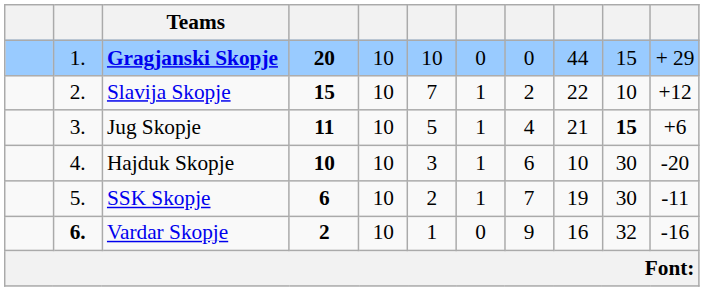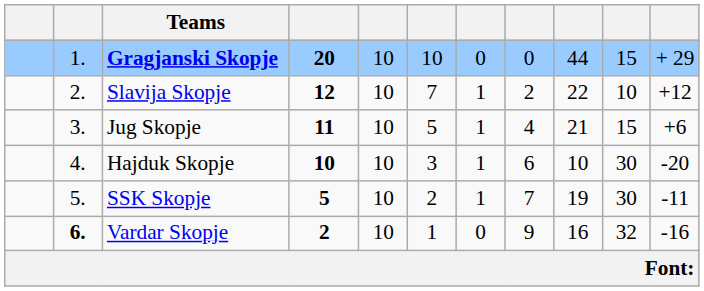(324, 92) 15 -> (324, 92) 12
(626, 127) bold -> (626, 127) normal
(324, 198) 6 -> (324, 198) 5
